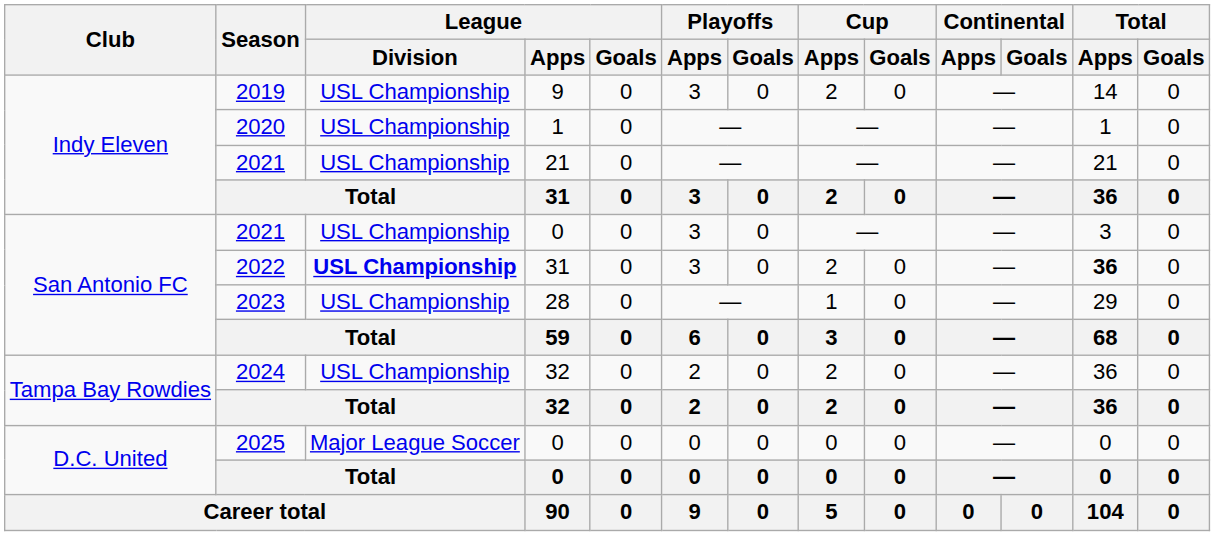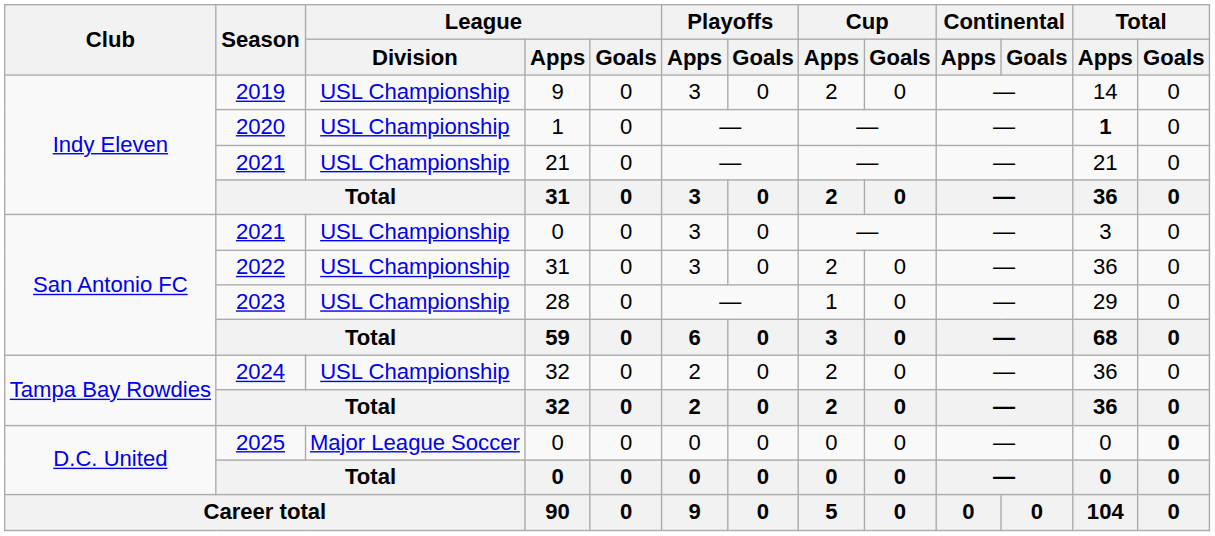(1105, 127) normal -> (1105, 127) bold
(415, 267) bold -> (415, 267) normal
(1105, 267) bold -> (1105, 267) normal
(1174, 442) normal -> (1174, 442) bold
